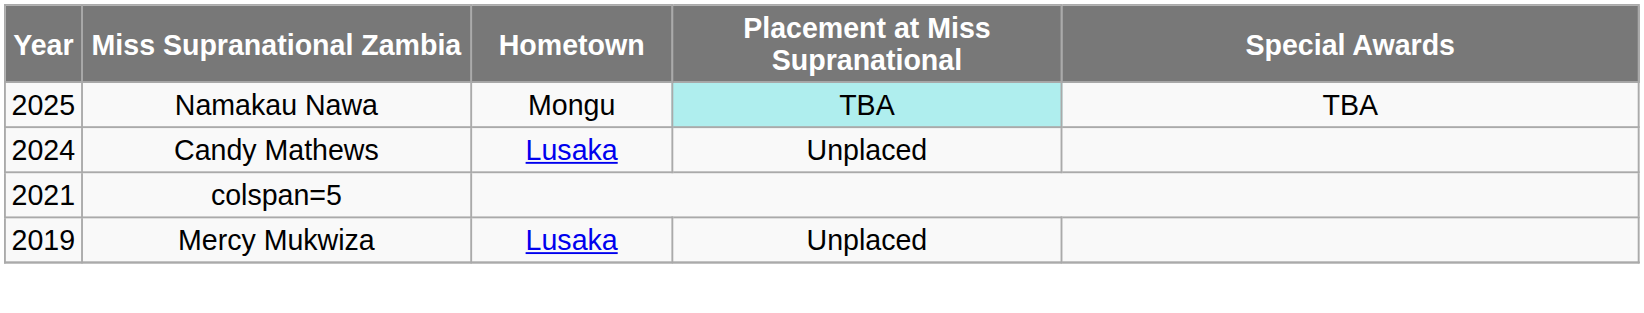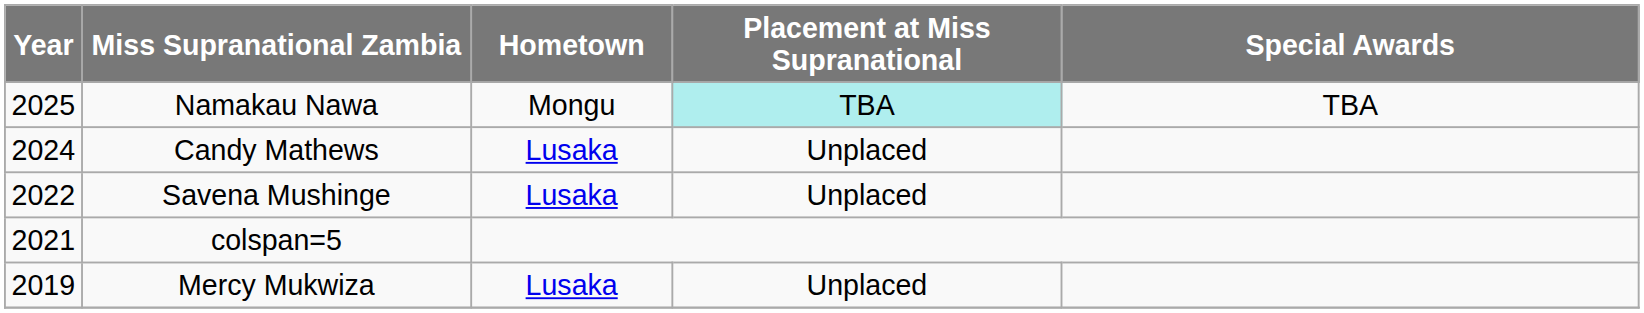+ row: (276, 195)
